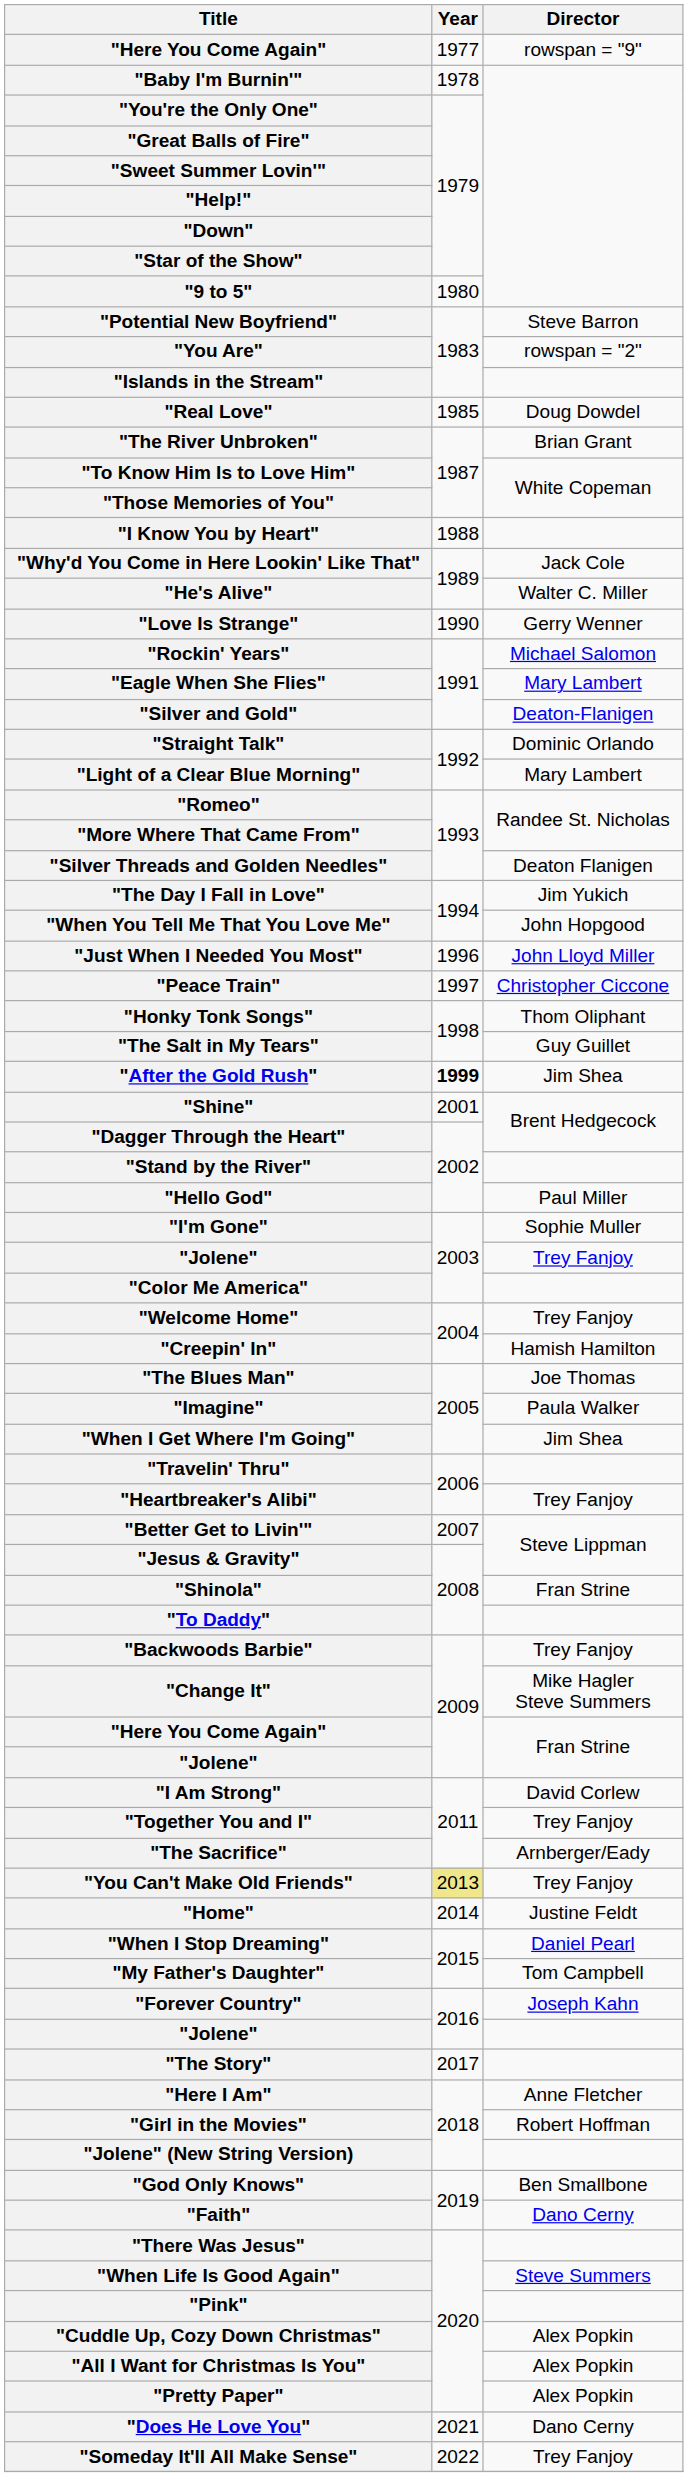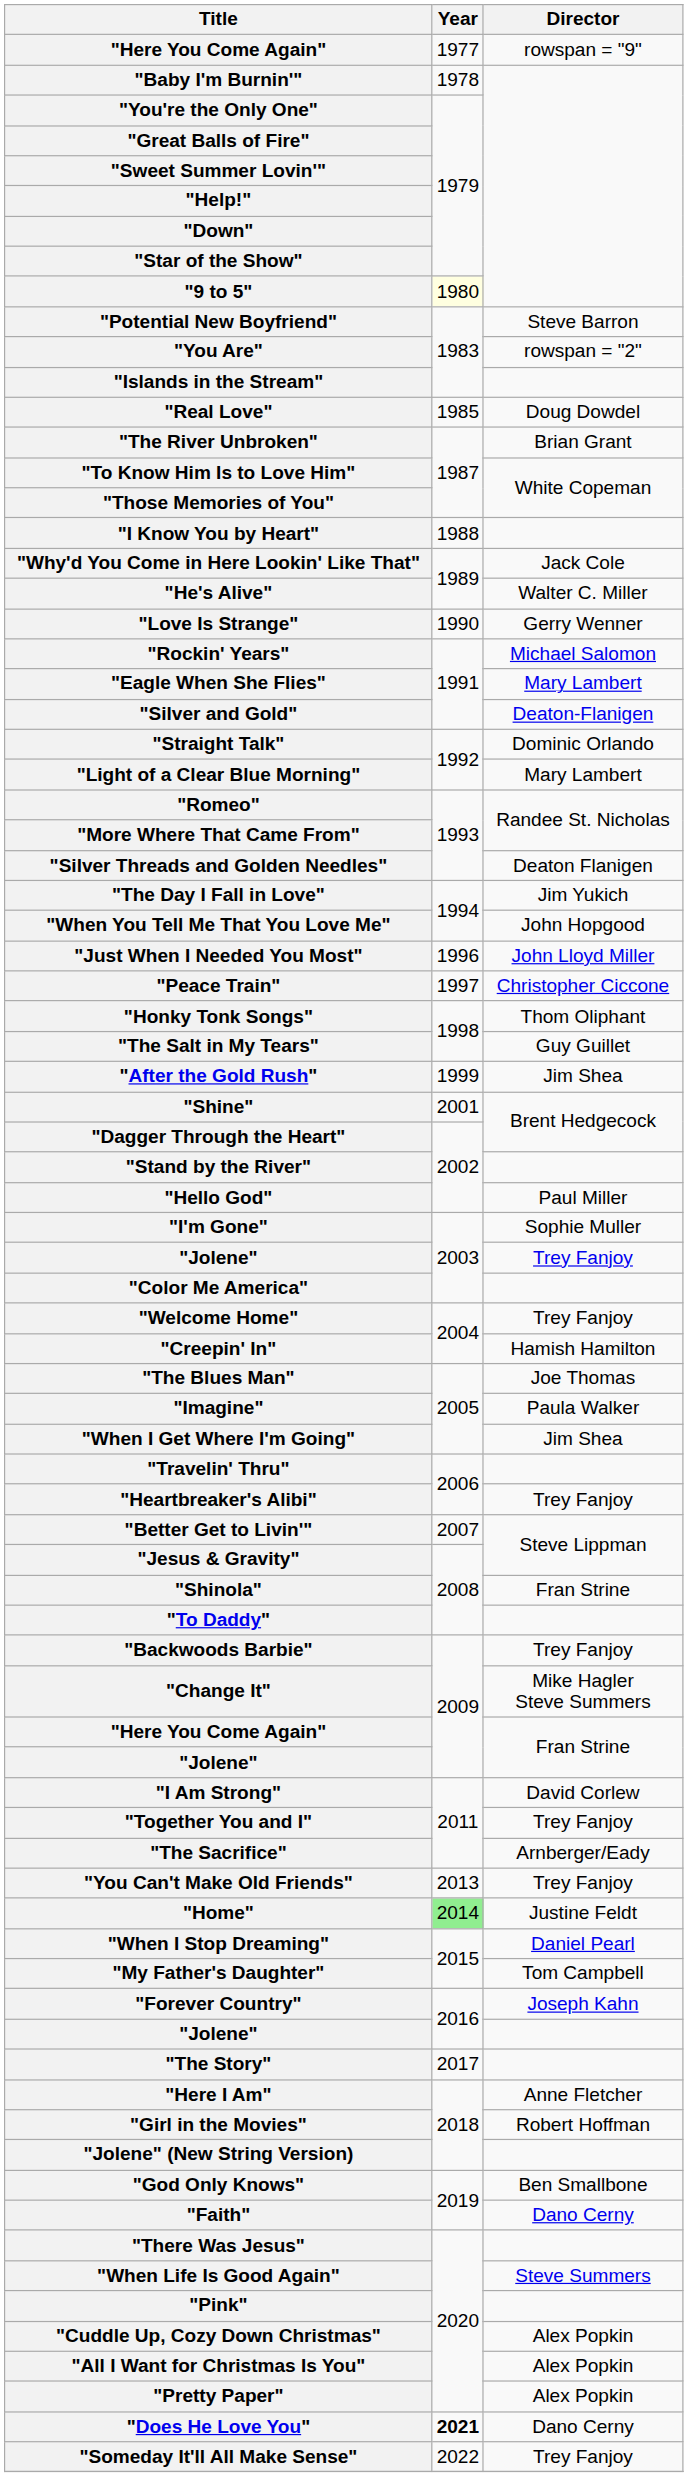(458, 291) no background -> (458, 291) lightyellow background
(458, 1076) bold -> (458, 1076) normal
(458, 1882) khaki background -> (458, 1882) no background
(458, 1913) no background -> (458, 1913) lightgreen background
(458, 2426) normal -> (458, 2426) bold
